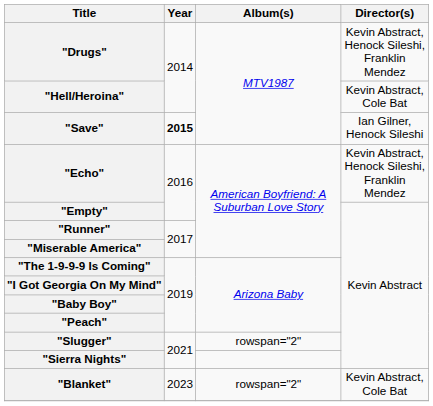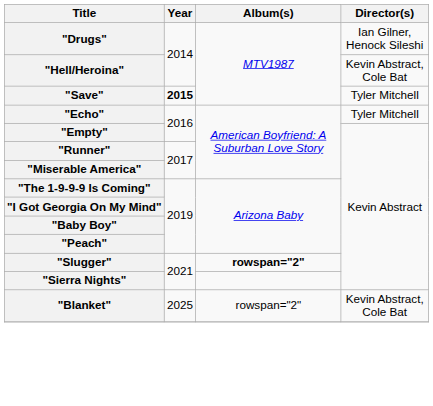(385, 51) Kevin Abstract, Henock Sileshi, Franklin Mendez -> (385, 38) Ian Gilner, Henock Sileshi
(385, 128) Ian Gilner, Henock Sileshi -> (385, 95) Tyler Mitchell
(385, 173) Kevin Abstract, Henock Sileshi, Franklin Mendez -> (385, 114) Tyler Mitchell
(268, 341) normal -> (268, 262) bold
(180, 384) 2023 -> (180, 305) 2025
